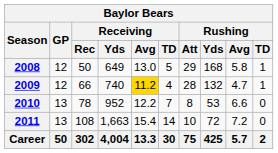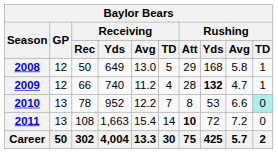(145, 85) gold background -> (145, 85) no background
(213, 85) normal -> (213, 85) bold
(263, 103) no background -> (263, 103) paleturquoise background
(190, 121) normal -> (190, 121) bold
